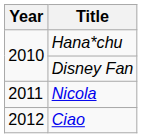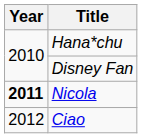(26, 94) normal -> (26, 94) bold
